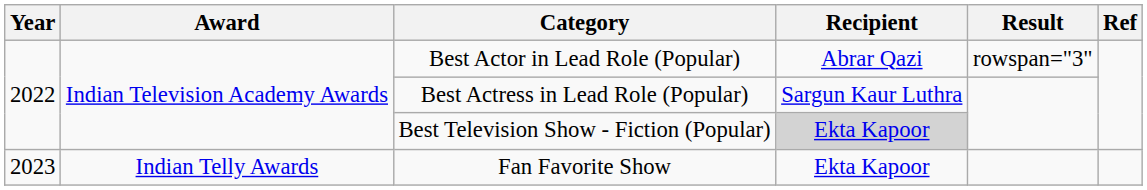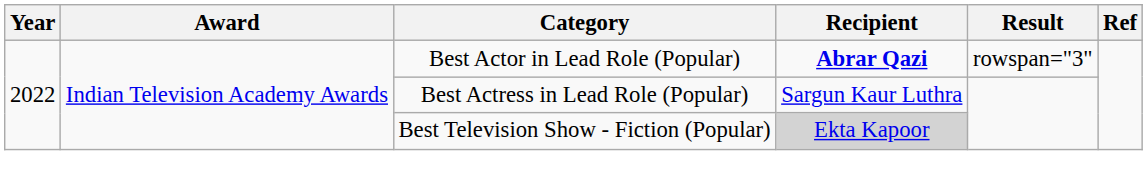(872, 58) normal -> (872, 58) bold
- row: (585, 166)
